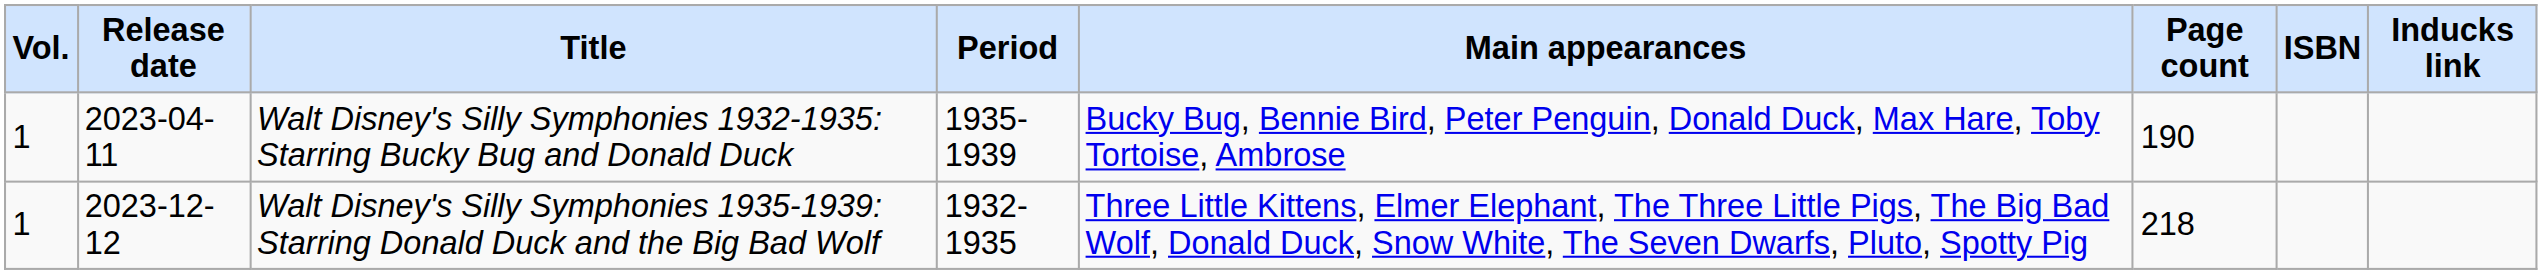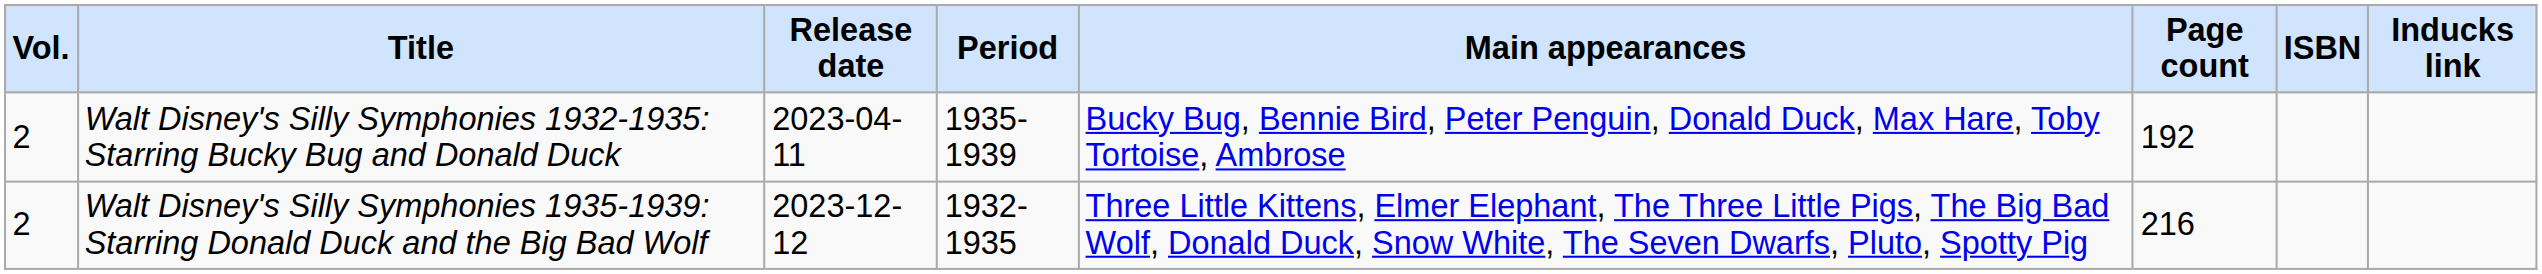columns swapped: (163, 48) <-> (593, 48)
(22, 136) 1 -> (22, 136) 2
(2168, 136) 190 -> (2168, 136) 192
(22, 224) 1 -> (22, 224) 2
(2168, 224) 218 -> (2168, 224) 216
